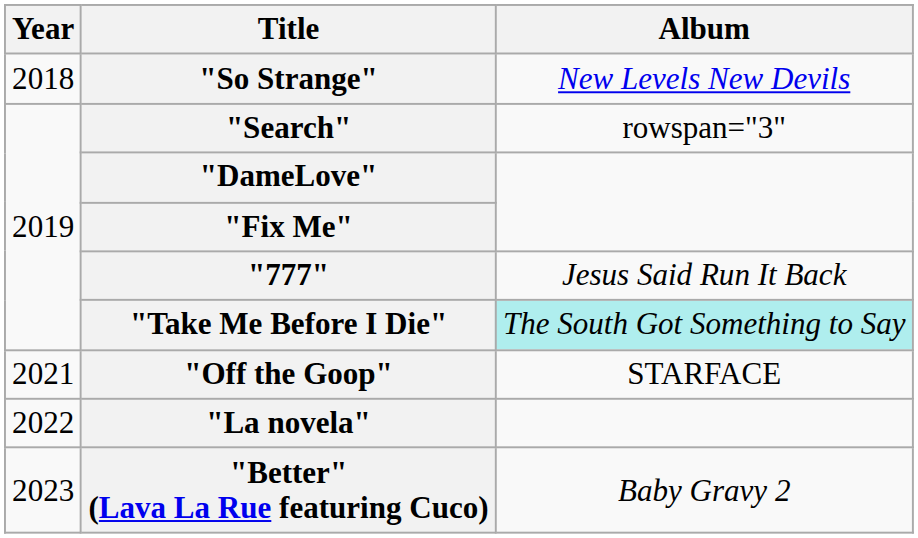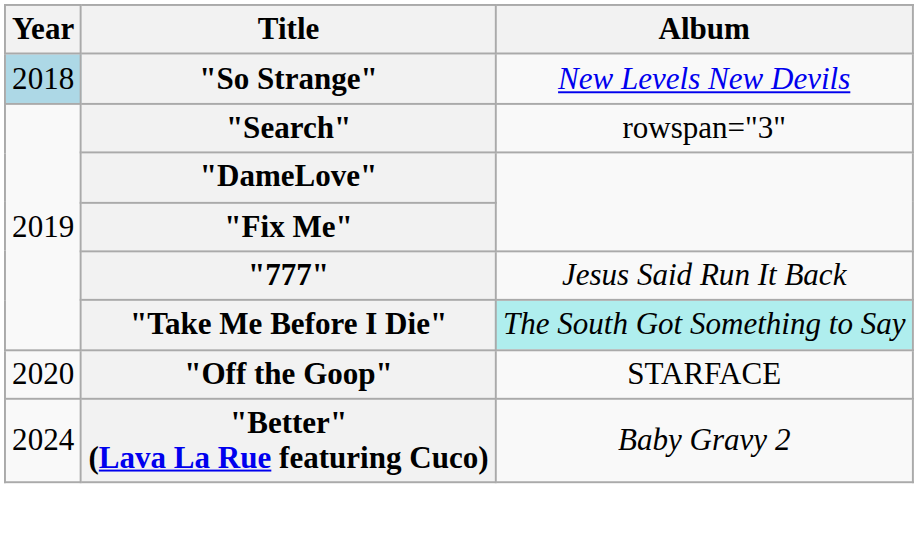(43, 78) no background -> (43, 78) lightblue background
(43, 373) 2021 -> (43, 373) 2020
- row: (289, 422)
(43, 489) 2023 -> (43, 440) 2024
